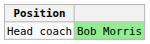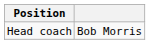(110, 31) lightgreen background -> (110, 31) no background
